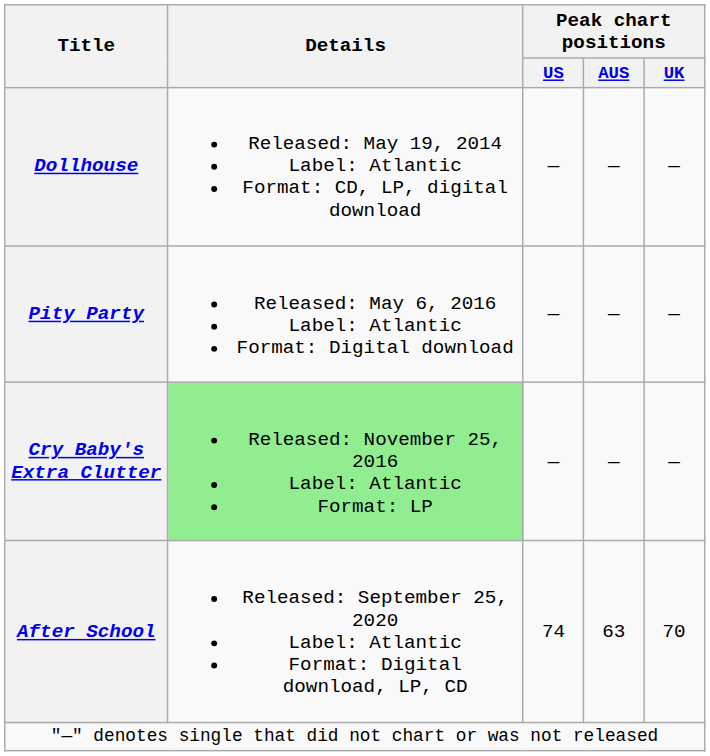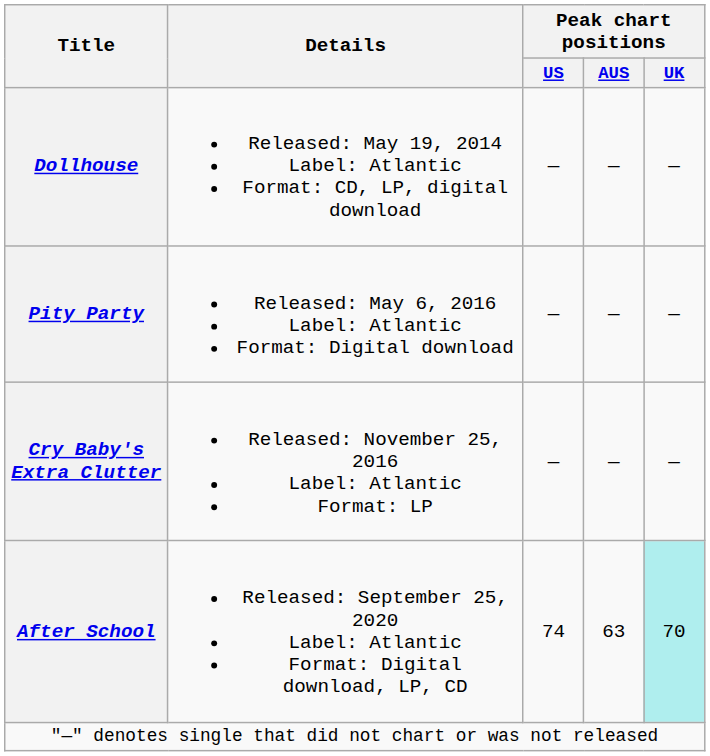(346, 473) lightgreen background -> (346, 473) no background
(674, 632) no background -> (674, 632) paleturquoise background
